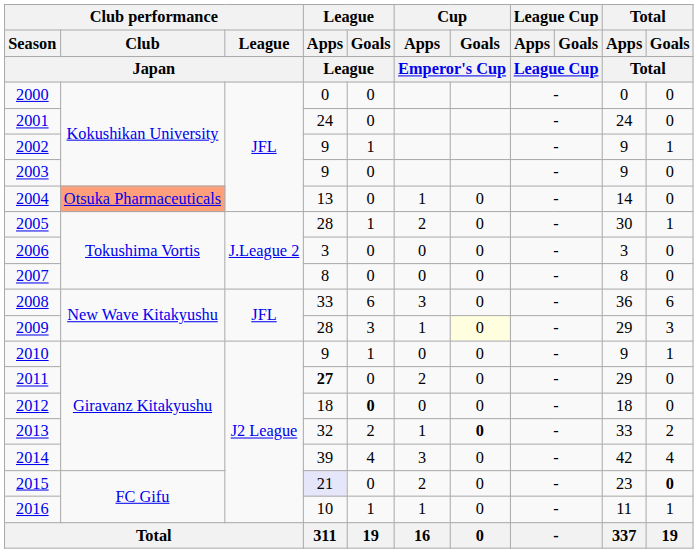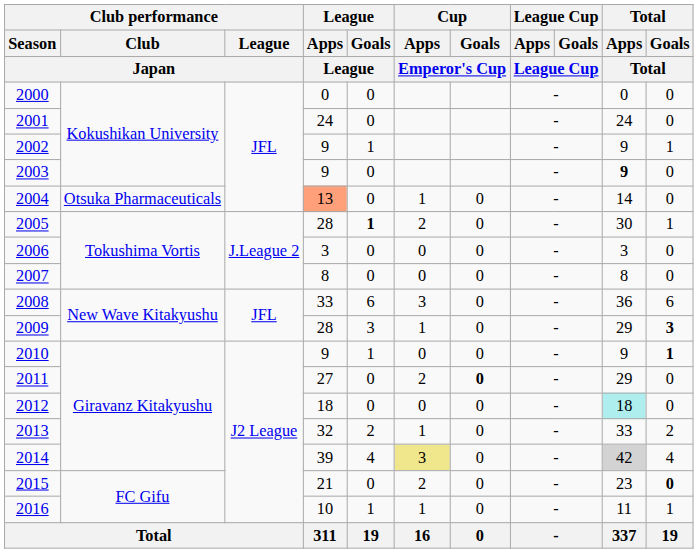(624, 172) normal -> (624, 172) bold
(142, 198) lightsalmon background -> (142, 198) no background
(325, 198) no background -> (325, 198) lightsalmon background
(371, 224) normal -> (371, 224) bold
(480, 328) lightyellow background -> (480, 328) no background
(670, 328) normal -> (670, 328) bold
(670, 353) normal -> (670, 353) bold
(325, 379) bold -> (325, 379) normal
(480, 379) normal -> (480, 379) bold
(371, 405) bold -> (371, 405) normal
(624, 405) no background -> (624, 405) paleturquoise background
(480, 431) bold -> (480, 431) normal
(422, 457) no background -> (422, 457) khaki background
(624, 457) no background -> (624, 457) lightgrey background
(325, 483) lavender background -> (325, 483) no background
